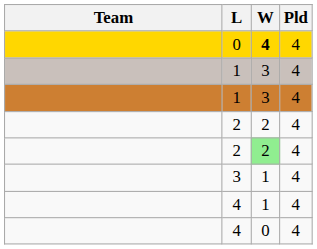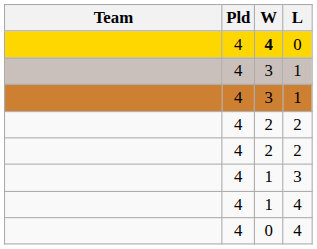columns swapped: (296, 17) <-> (237, 17)
(265, 151) lightgreen background -> (269, 151) no background
